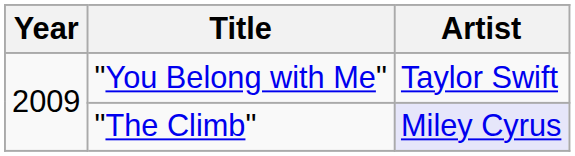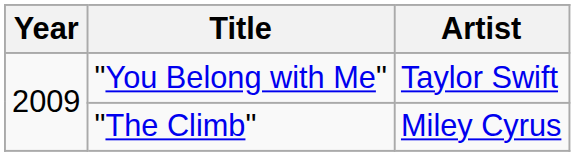(481, 126) lavender background -> (481, 126) no background
